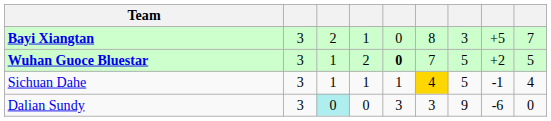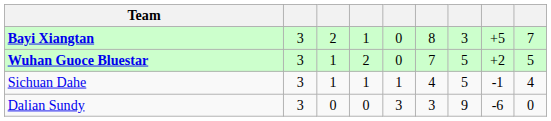(399, 60) bold -> (399, 60) normal
(432, 82) gold background -> (432, 82) no background
(333, 104) paleturquoise background -> (333, 104) no background
